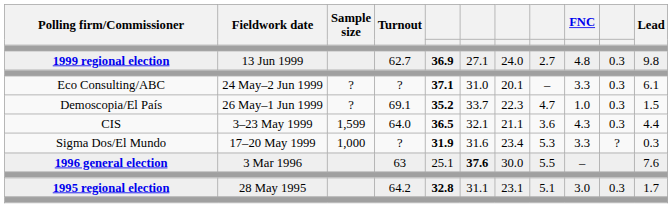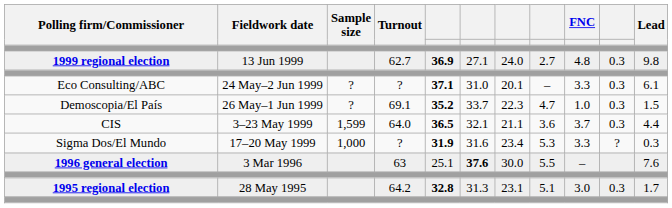(582, 124) 4.3 -> (582, 124) 3.7
(477, 187) 31.1 -> (477, 187) 31.3
